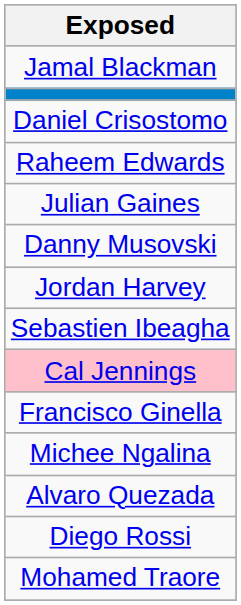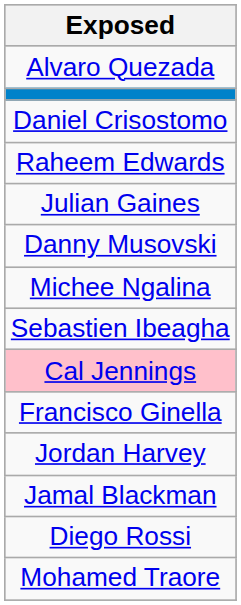(120, 66) Jamal Blackman -> (120, 66) Alvaro Quezada
(120, 287) Jordan Harvey -> (120, 287) Michee Ngalina
(120, 453) Michee Ngalina -> (120, 453) Jordan Harvey
(120, 495) Alvaro Quezada -> (120, 495) Jamal Blackman
